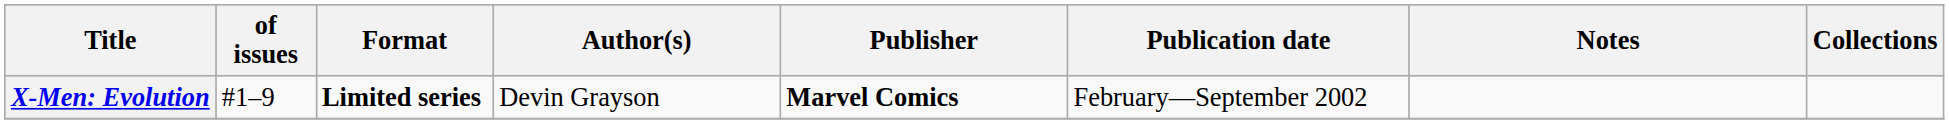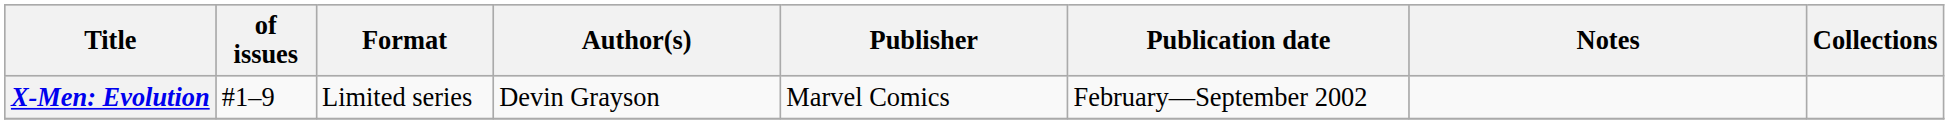(402, 97) bold -> (397, 97) normal
(872, 97) bold -> (868, 97) normal
